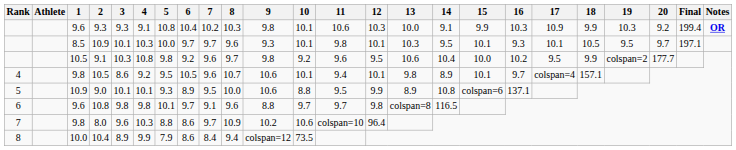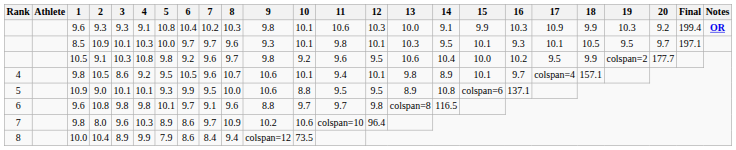(188, 91) 8.9 -> (188, 91) 9.9
(377, 91) 9.9 -> (377, 91) 9.5
(166, 122) 8.8 -> (166, 122) 8.9
